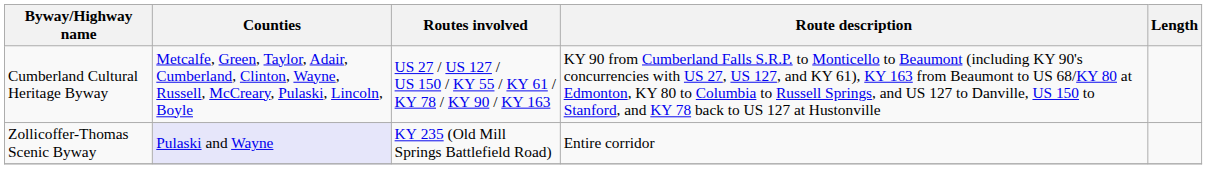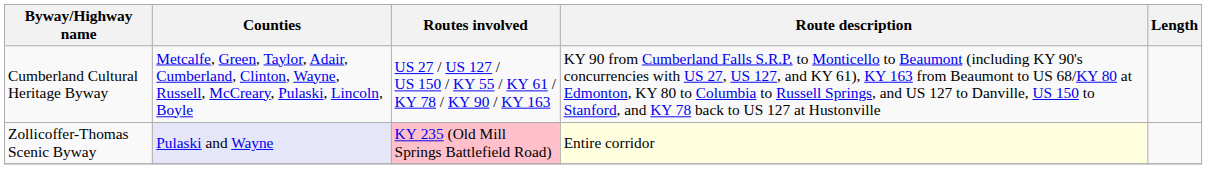(473, 143) no background -> (473, 143) pink background
(609, 143) no background -> (609, 143) lightyellow background
